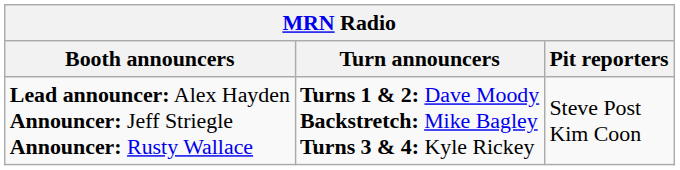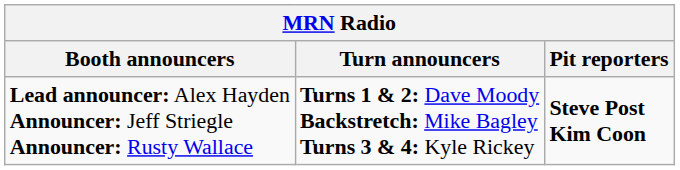(595, 120) normal -> (598, 120) bold
